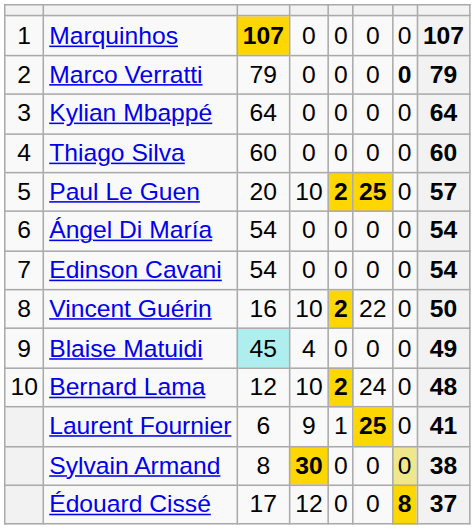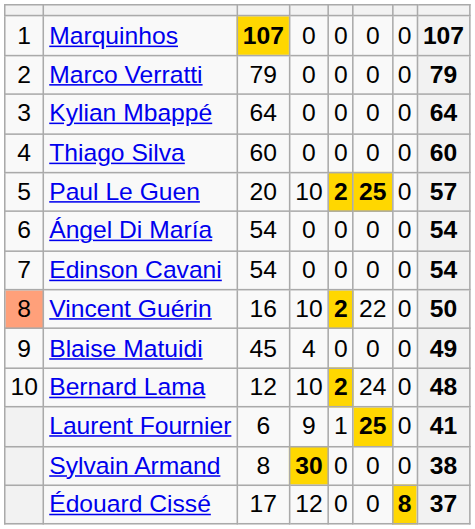(405, 74) bold -> (405, 74) normal
(24, 308) no background -> (24, 308) lightsalmon background
(263, 348) paleturquoise background -> (263, 348) no background
(405, 465) khaki background -> (405, 465) no background
